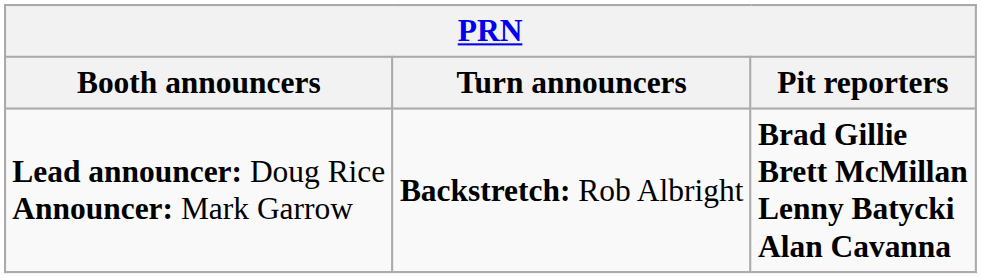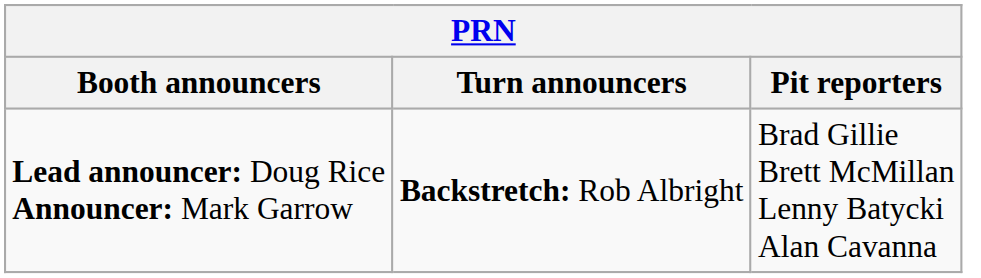(863, 190) bold -> (856, 190) normal
